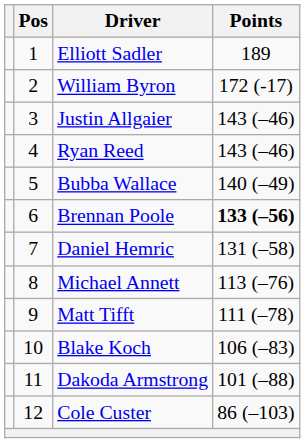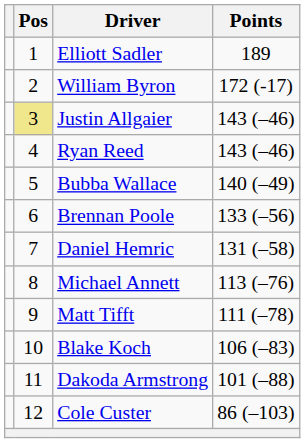(33, 118) no background -> (33, 118) khaki background
(256, 216) bold -> (256, 216) normal
